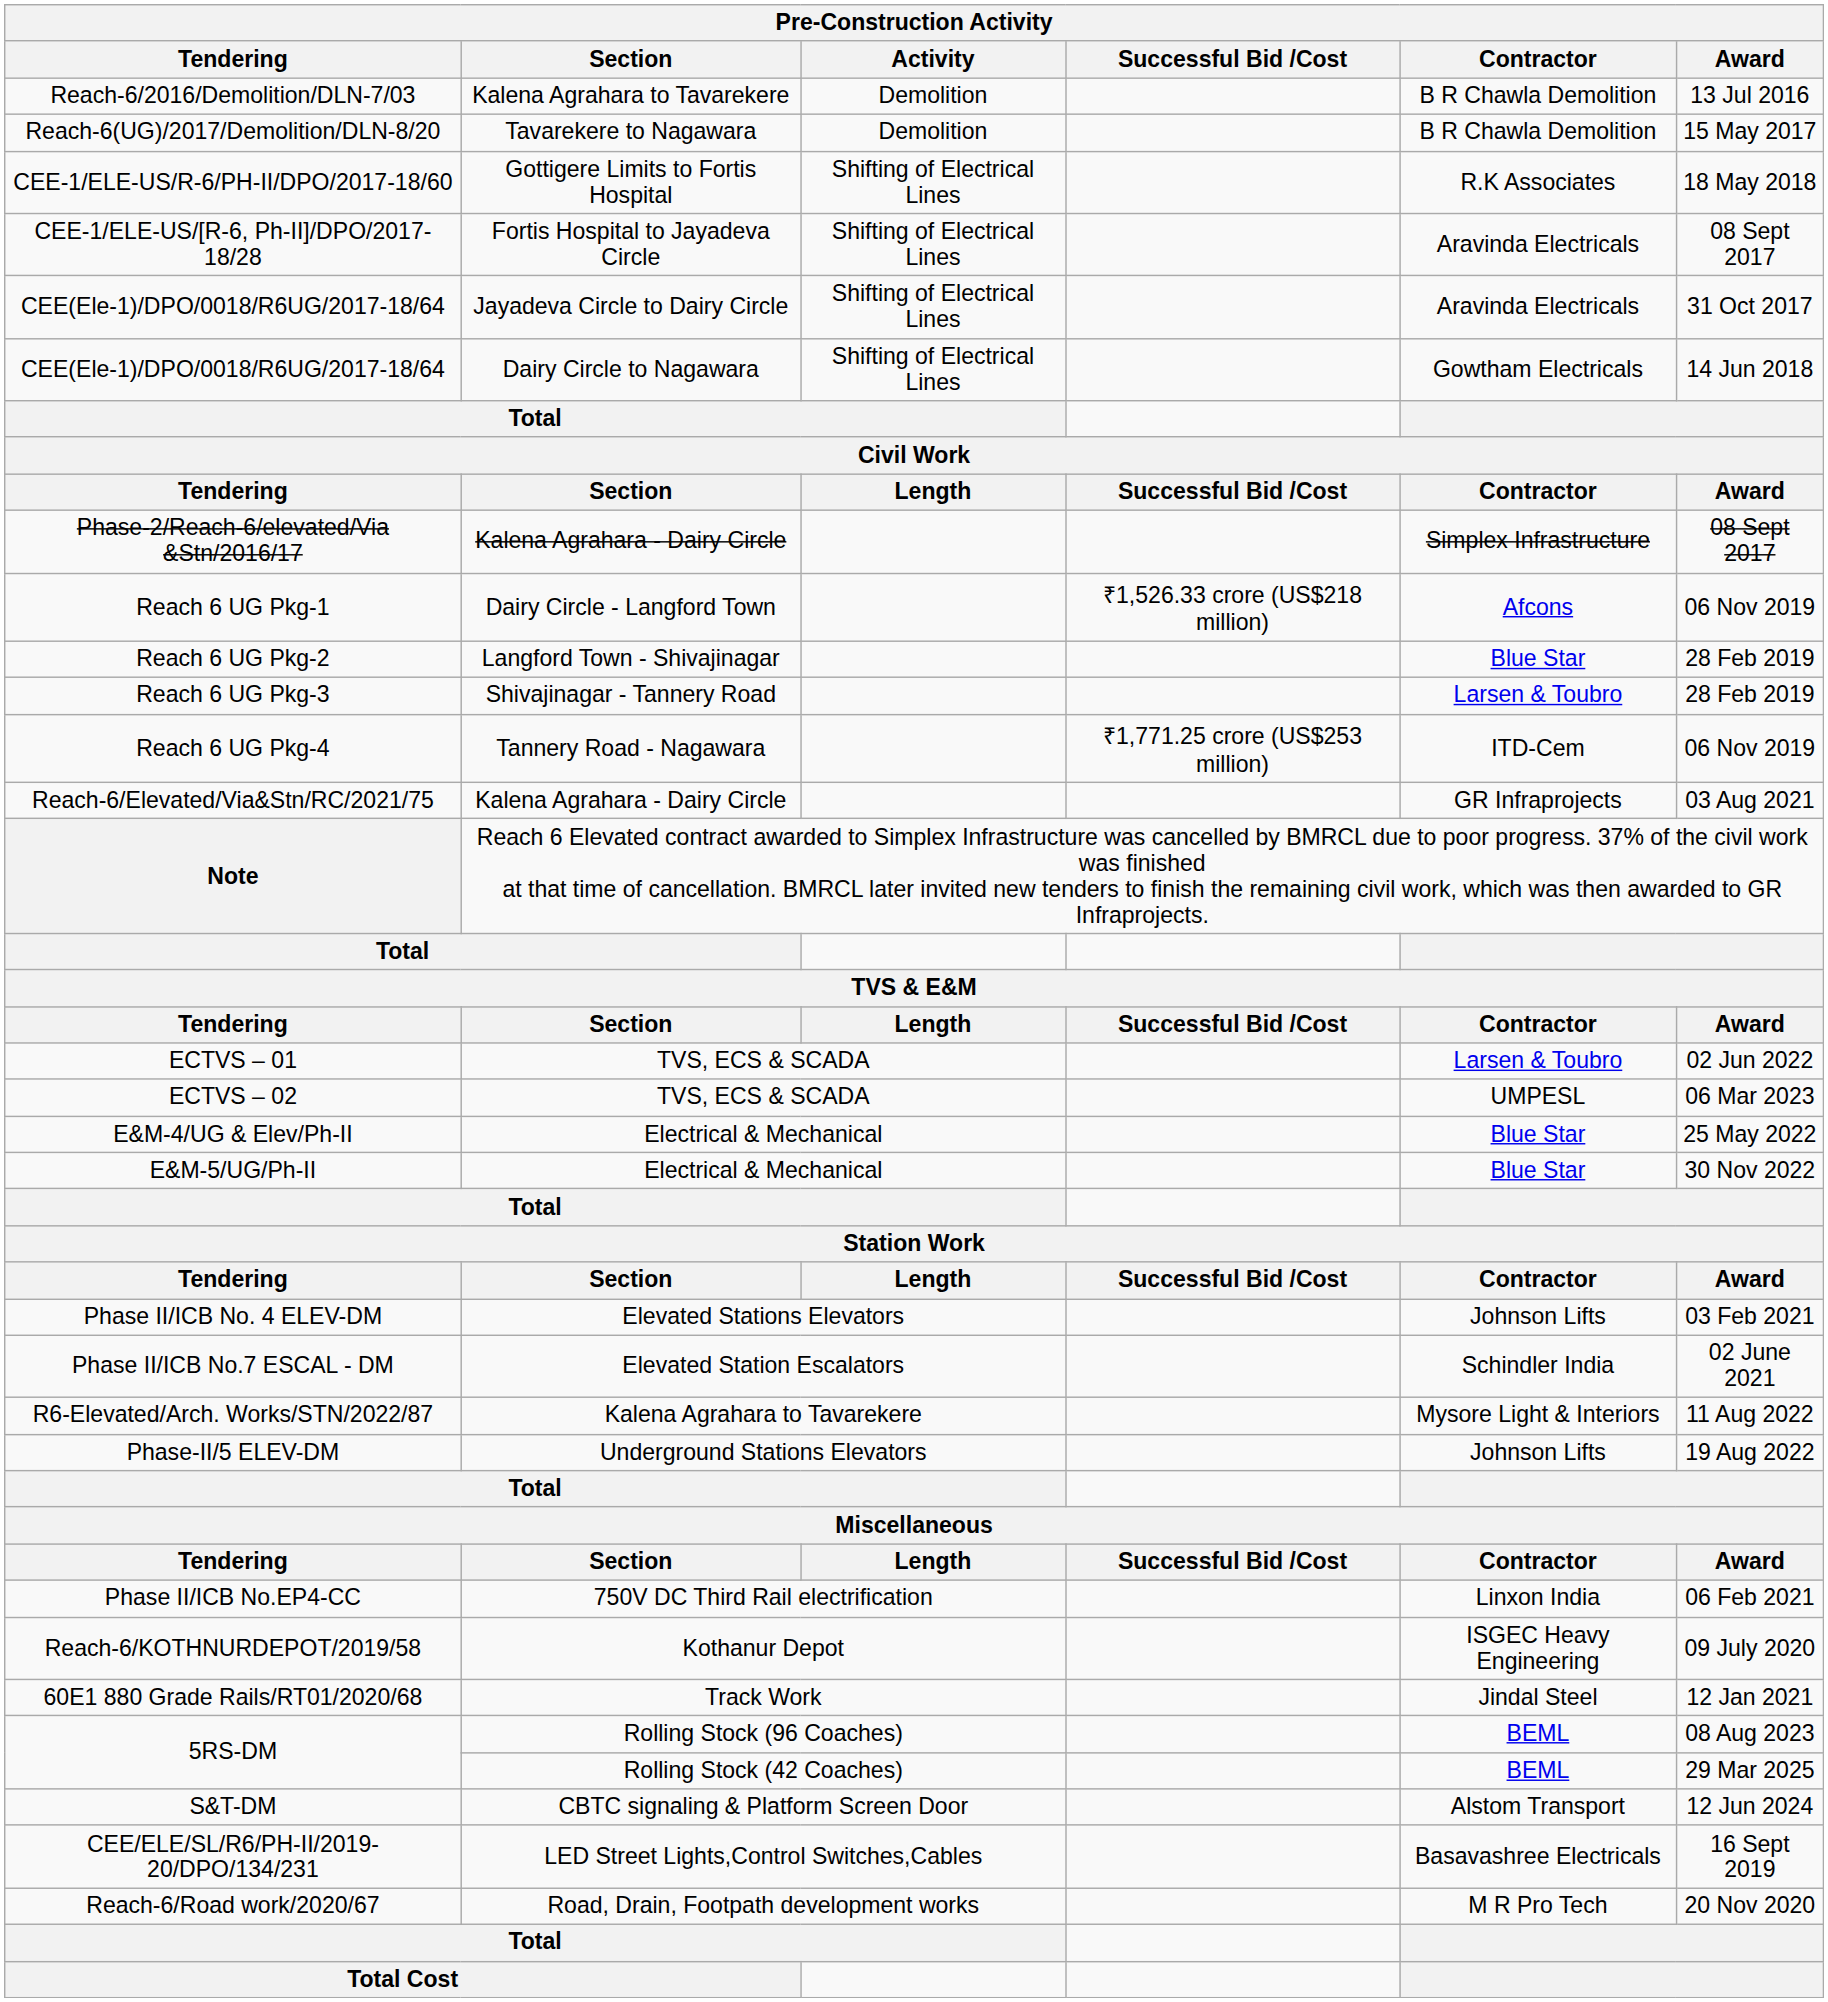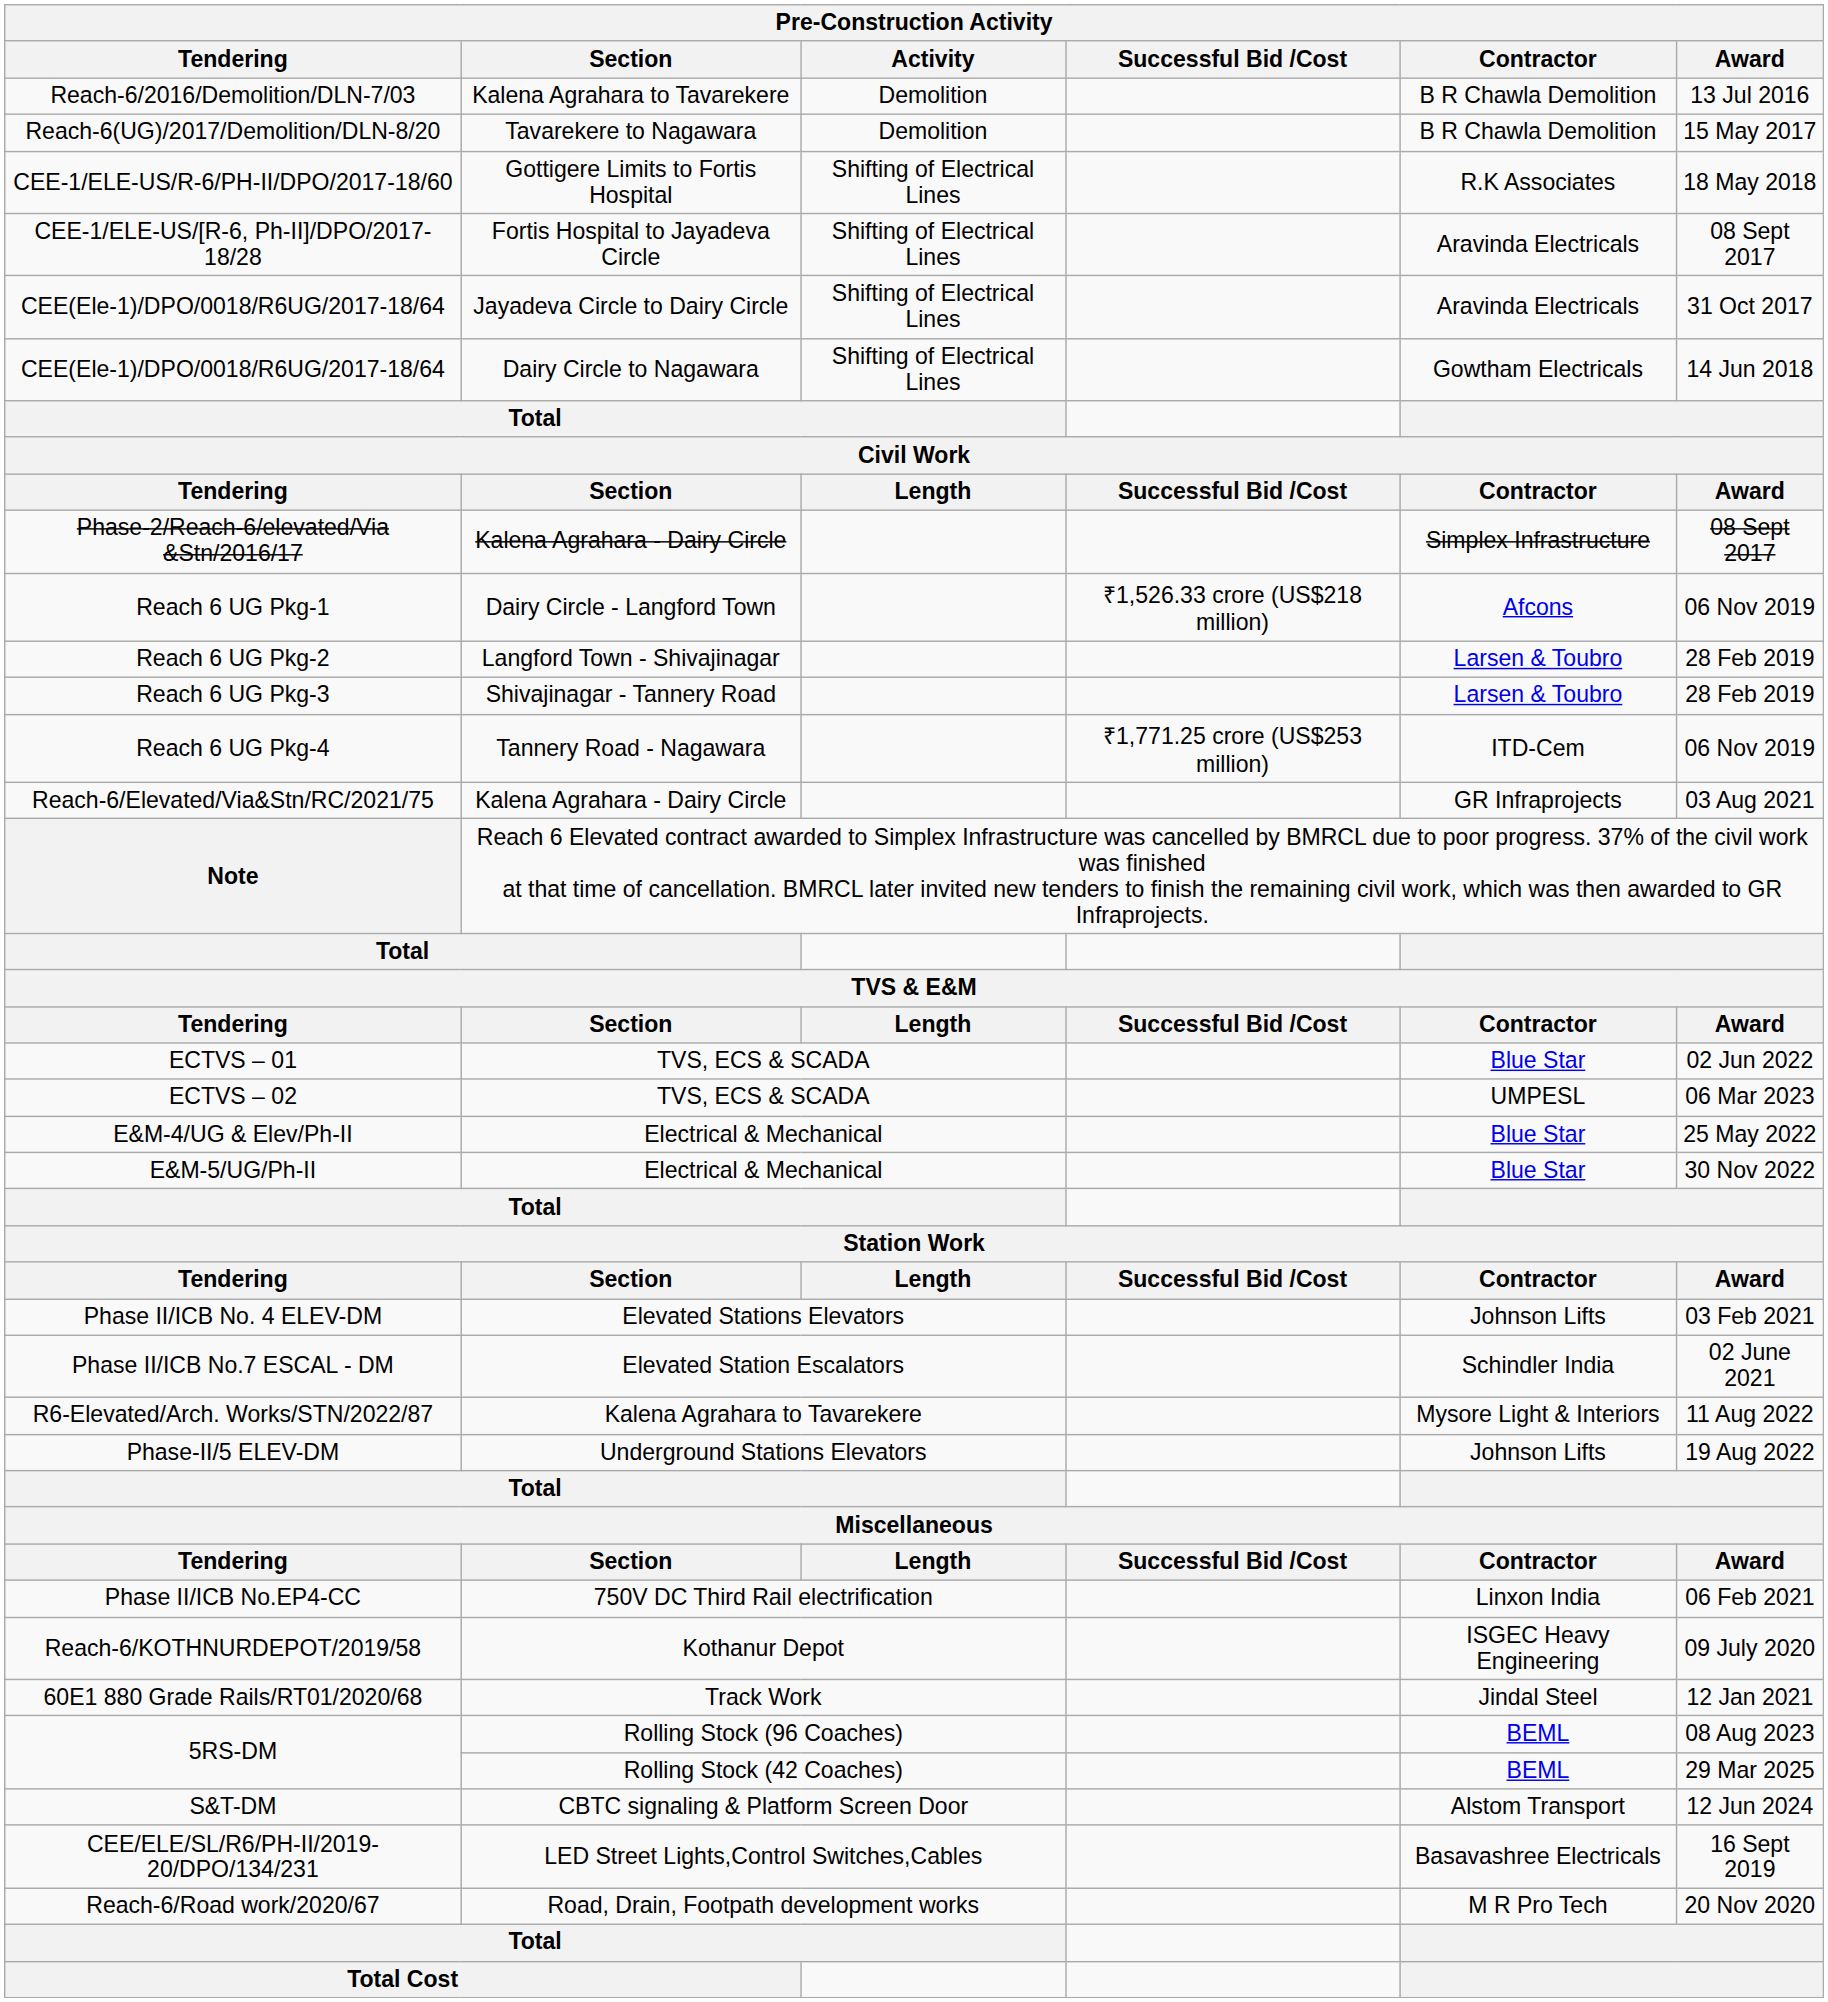(1538, 659) Blue Star -> (1538, 659) Larsen & Toubro
(1538, 1060) Larsen & Toubro -> (1538, 1060) Blue Star
